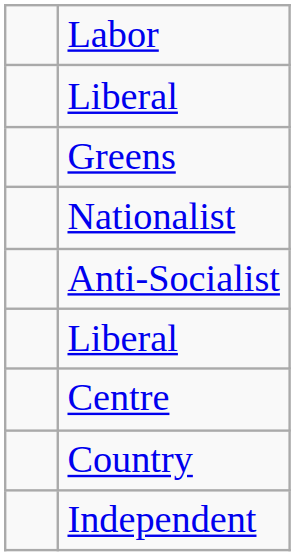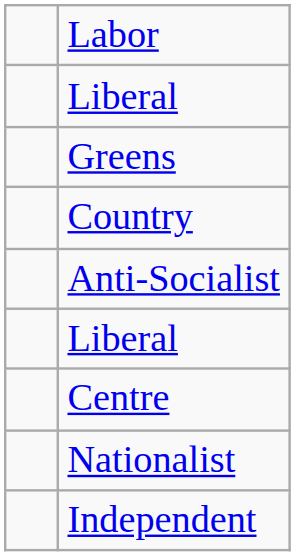(151, 216) Nationalist -> (130, 216) Country
(130, 459) Country -> (151, 459) Nationalist
